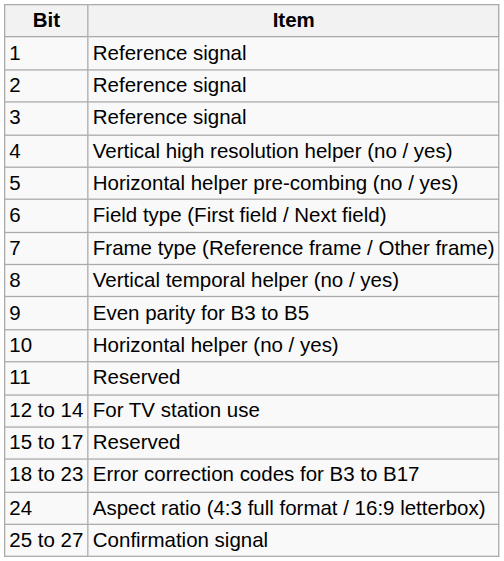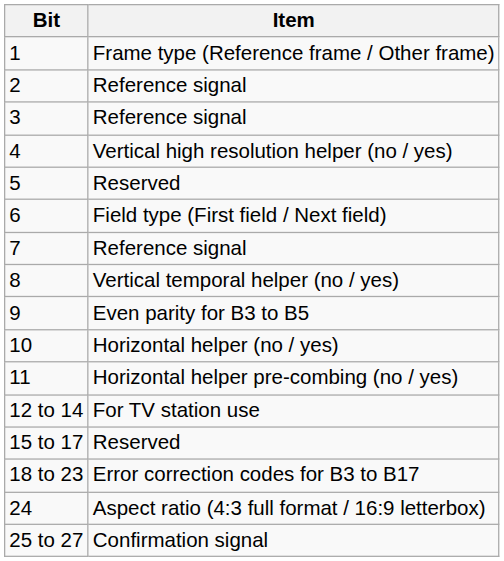(170, 53) Reference signal -> (294, 53) Frame type (Reference frame / Other frame)
(276, 183) Horizontal helper pre-combing (no / yes) -> (137, 183) Reserved
(294, 248) Frame type (Reference frame / Other frame) -> (170, 248) Reference signal
(137, 378) Reserved -> (276, 378) Horizontal helper pre-combing (no / yes)
